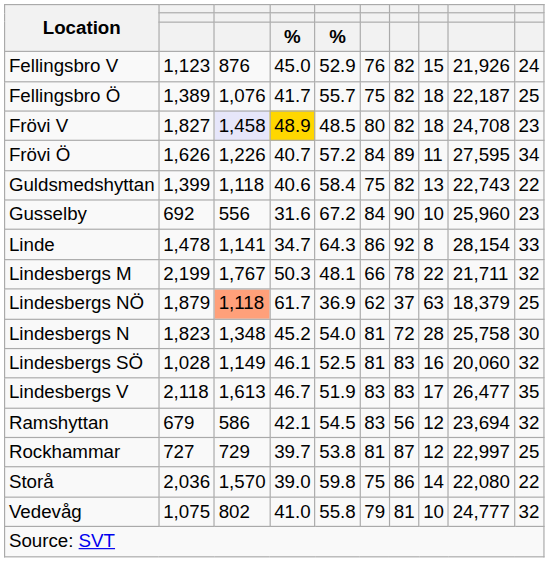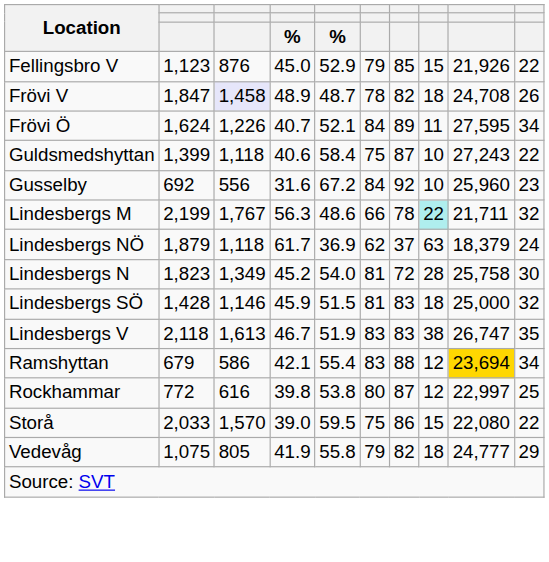(375, 66) 76 -> (375, 66) 79
(404, 66) 82 -> (404, 66) 85
(529, 66) 24 -> (529, 66) 22
- row: (65, 95)
(187, 125) 1,827 -> (187, 95) 1,847
(292, 125) gold background -> (292, 95) no background
(337, 125) 48.5 -> (337, 95) 48.7
(375, 125) 80 -> (375, 95) 78
(529, 125) 23 -> (529, 95) 26
(187, 155) 1,626 -> (187, 125) 1,624
(337, 155) 57.2 -> (337, 125) 52.1
(404, 185) 82 -> (404, 155) 87
(434, 185) 13 -> (434, 155) 10
(481, 185) 22,743 -> (481, 155) 27,243
(404, 214) 90 -> (404, 185) 92
- row: (32, 244)
(292, 274) 50.3 -> (292, 214) 56.3
(337, 274) 48.1 -> (337, 214) 48.6
(434, 274) no background -> (434, 214) paleturquoise background
(241, 303) lightsalmon background -> (241, 244) no background
(529, 303) 25 -> (529, 244) 24
(242, 333) 1,348 -> (242, 274) 1,349
(187, 363) 1,028 -> (187, 303) 1,428
(242, 363) 1,149 -> (242, 303) 1,146
(292, 363) 46.1 -> (292, 303) 45.9
(337, 363) 52.5 -> (337, 303) 51.5
(434, 363) 16 -> (434, 303) 18
(481, 363) 20,060 -> (481, 303) 25,000
(434, 392) 17 -> (434, 333) 38
(481, 392) 26,477 -> (481, 333) 26,747
(337, 422) 54.5 -> (337, 363) 55.4
(404, 422) 56 -> (404, 363) 88
(481, 422) no background -> (481, 363) gold background
(529, 422) 32 -> (529, 363) 34
(179, 452) 727 -> (179, 392) 772
(234, 452) 729 -> (234, 392) 616
(292, 452) 39.7 -> (292, 392) 39.8
(375, 452) 81 -> (375, 392) 80
(187, 481) 2,036 -> (187, 422) 2,033
(337, 481) 59.8 -> (337, 422) 59.5
(434, 481) 14 -> (434, 422) 15
(234, 511) 802 -> (234, 452) 805
(292, 511) 41.0 -> (292, 452) 41.9
(404, 511) 81 -> (404, 452) 82
(434, 511) 10 -> (434, 452) 18
(529, 511) 32 -> (529, 452) 29
